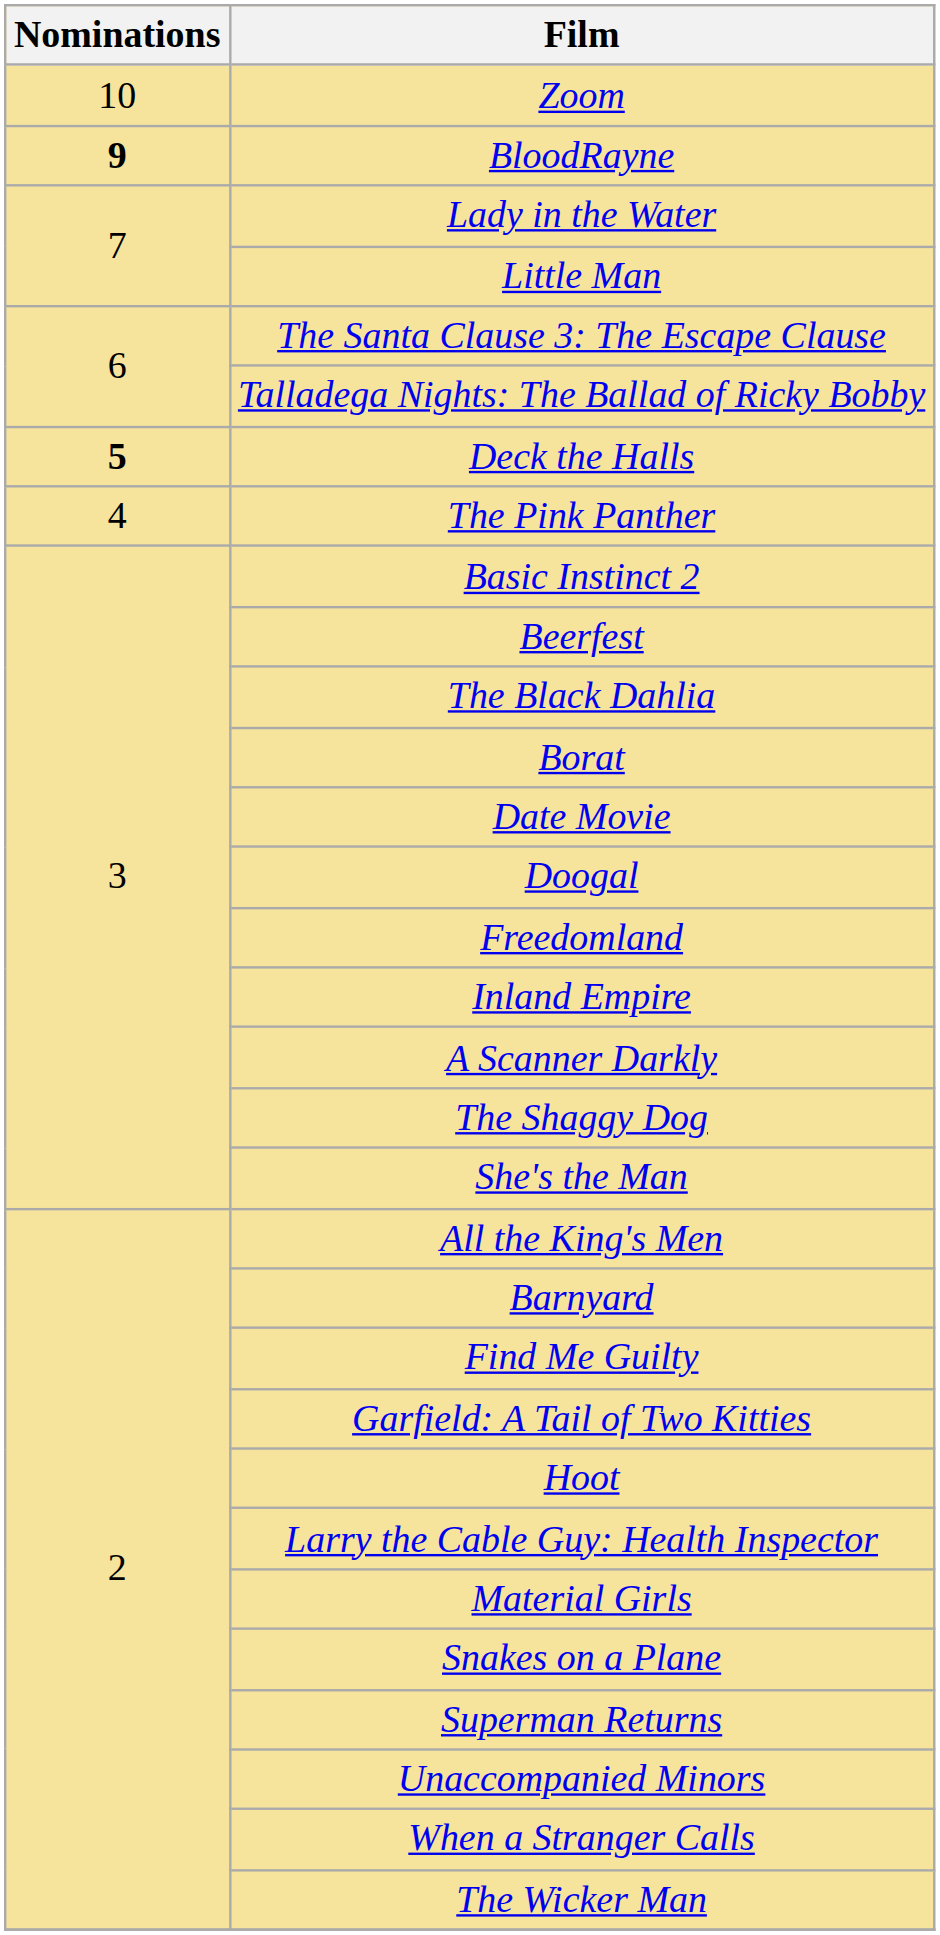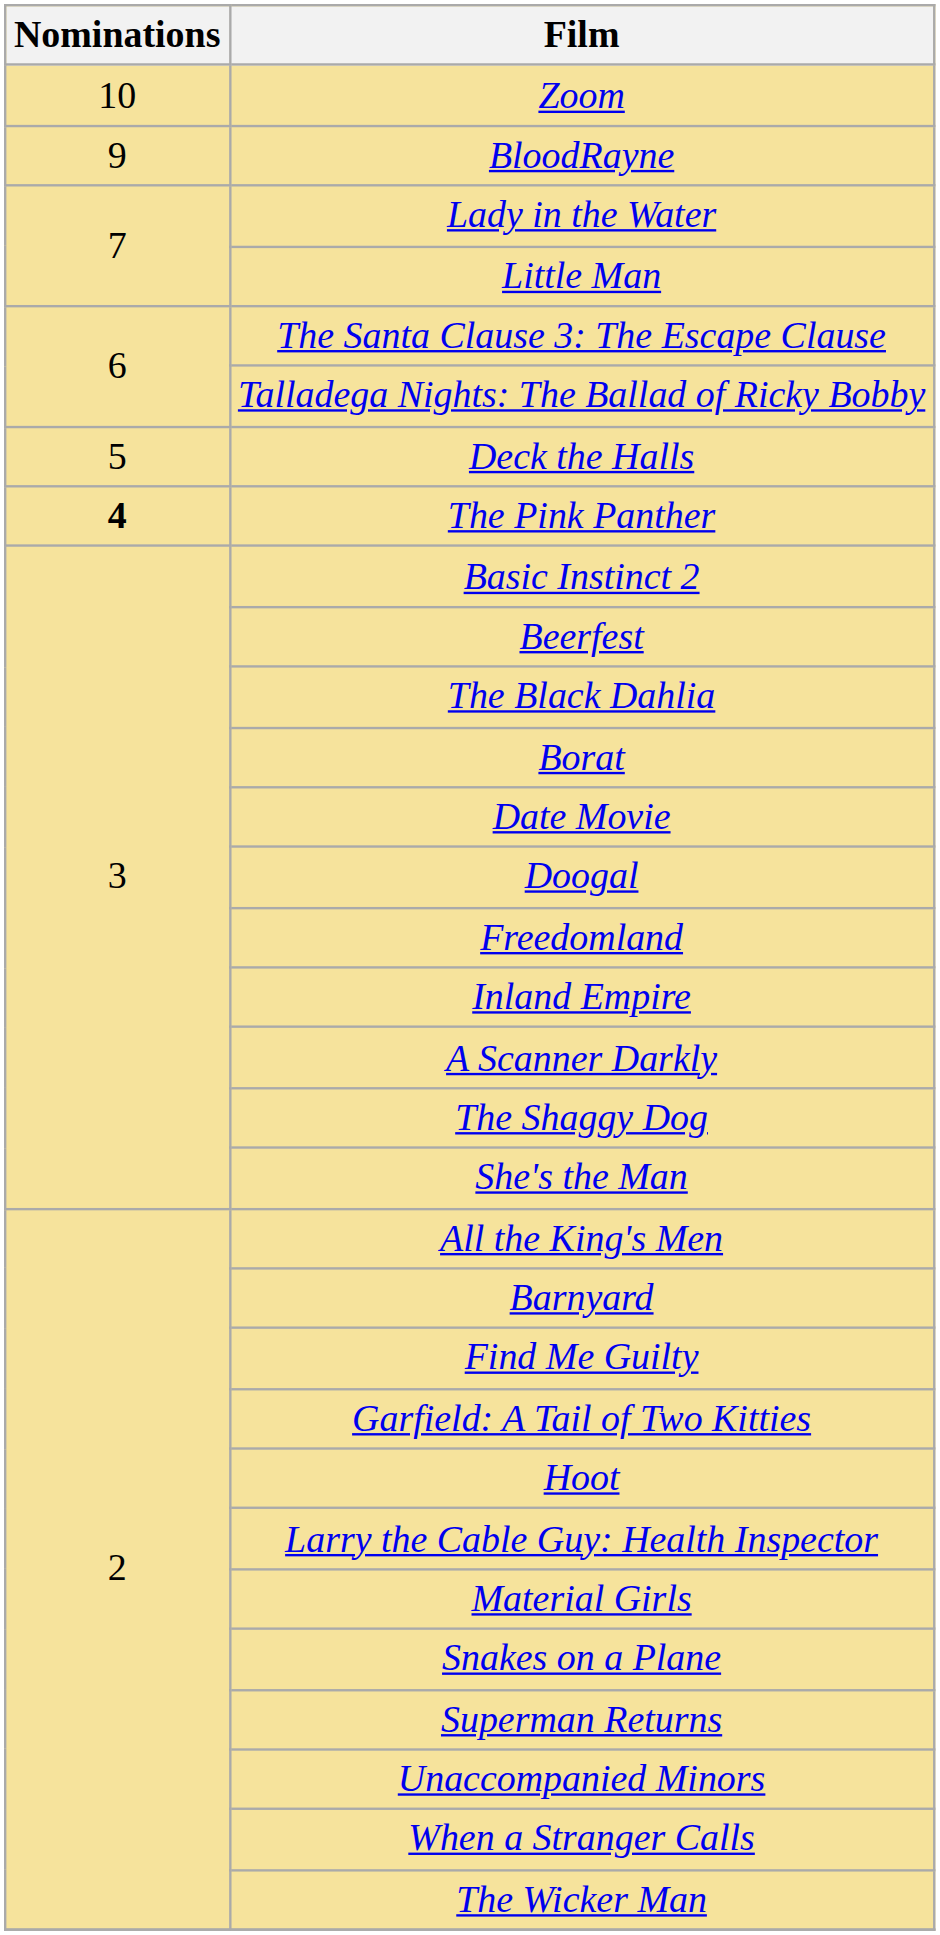(117, 154) bold -> (117, 154) normal
(117, 455) bold -> (117, 455) normal
(117, 515) normal -> (117, 515) bold
